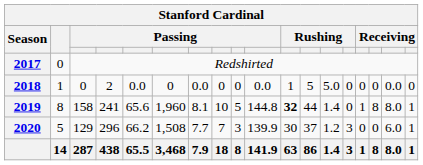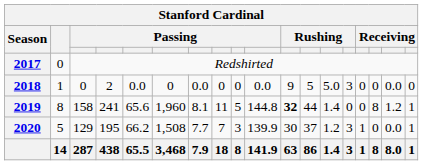(290, 85) 1 -> (290, 85) 9
(349, 85) 0 -> (349, 85) 3
(222, 106) 10 -> (222, 106) 11
(362, 106) 1 -> (362, 106) 0
(393, 106) 8.0 -> (393, 106) 1.2
(109, 127) 296 -> (109, 127) 195
(362, 127) 0 -> (362, 127) 1
(393, 127) 6.0 -> (393, 127) 0.0
